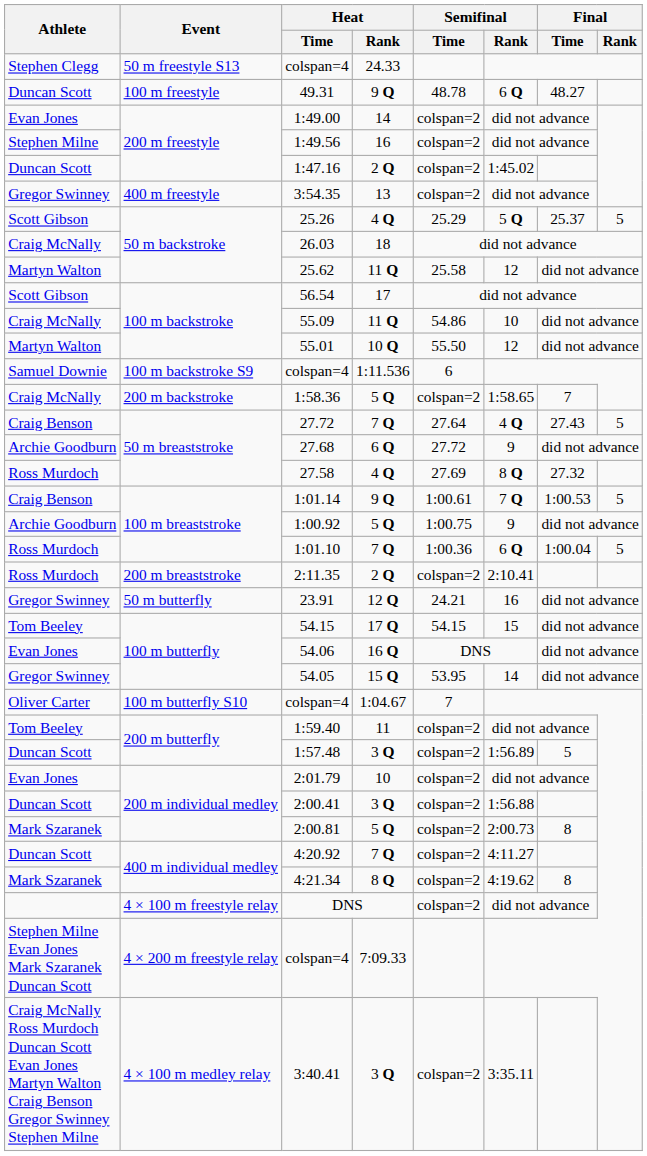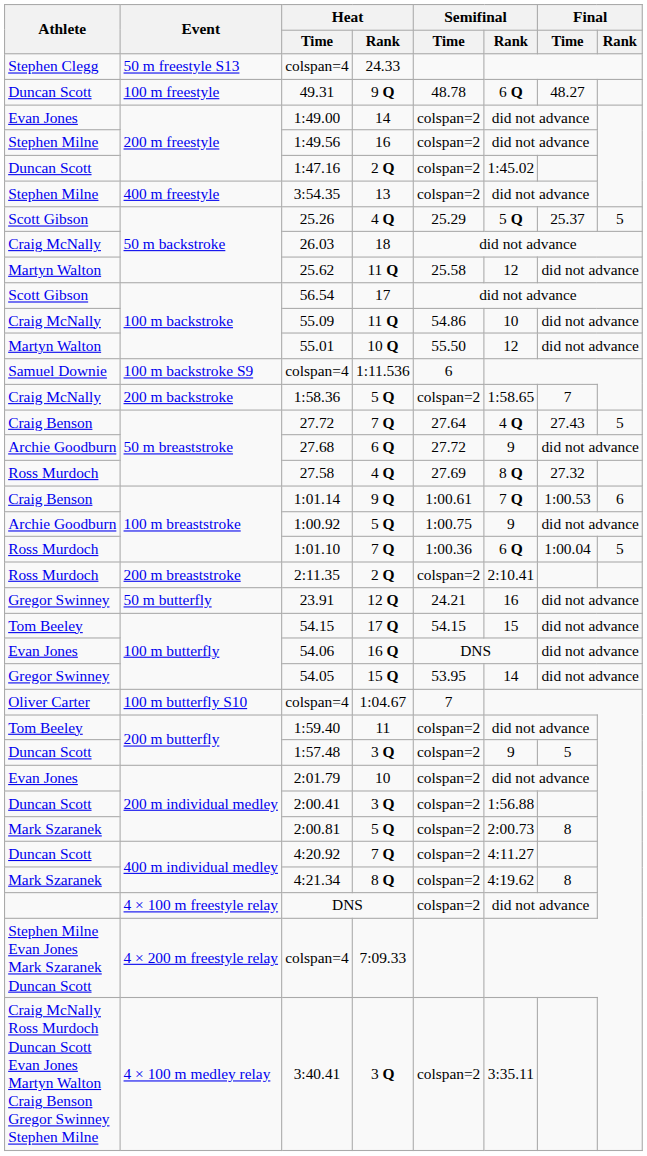(59, 194) Gregor Swinney -> (53, 194) Stephen Milne
(620, 499) 5 -> (620, 499) 6
(511, 753) 1:56.89 -> (511, 753) 9
